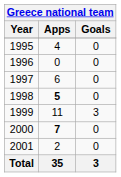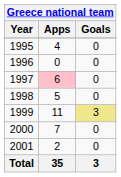(57, 79) no background -> (57, 79) pink background
(57, 96) bold -> (57, 96) normal
(96, 113) no background -> (96, 113) khaki background
(57, 130) bold -> (57, 130) normal
